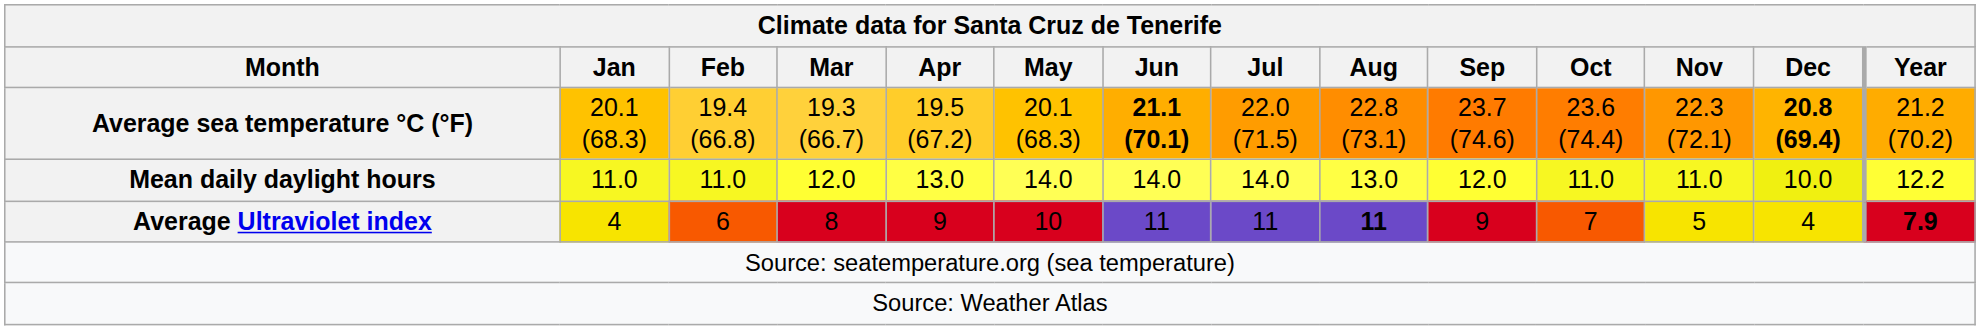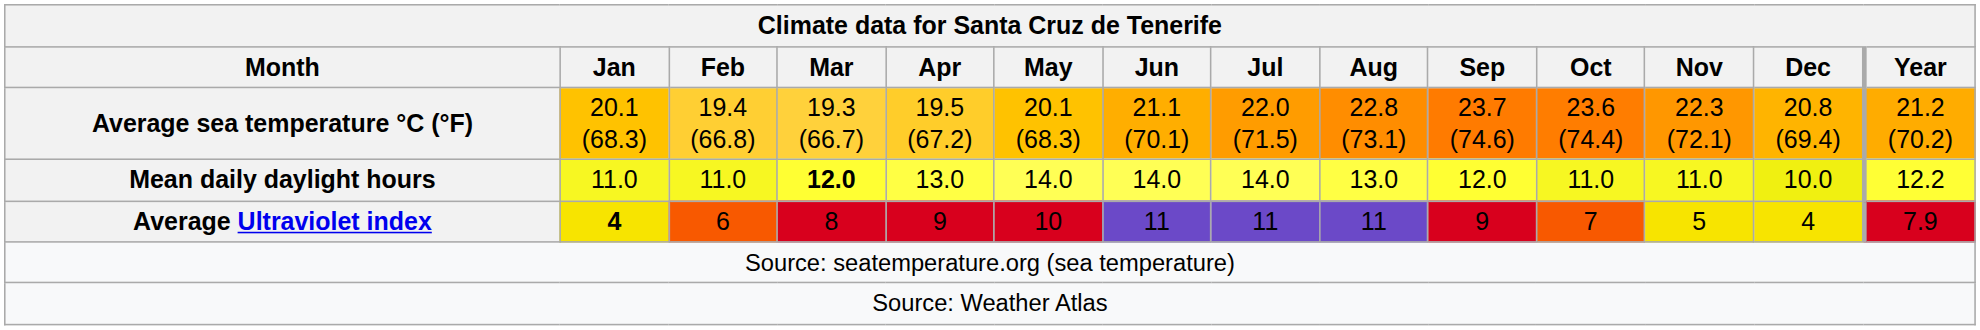(1157, 123) bold -> (1157, 123) normal
(1808, 123) bold -> (1808, 123) normal
(831, 180) normal -> (831, 180) bold
(614, 221) normal -> (614, 221) bold
(1374, 221) bold -> (1374, 221) normal
(1920, 221) bold -> (1920, 221) normal
